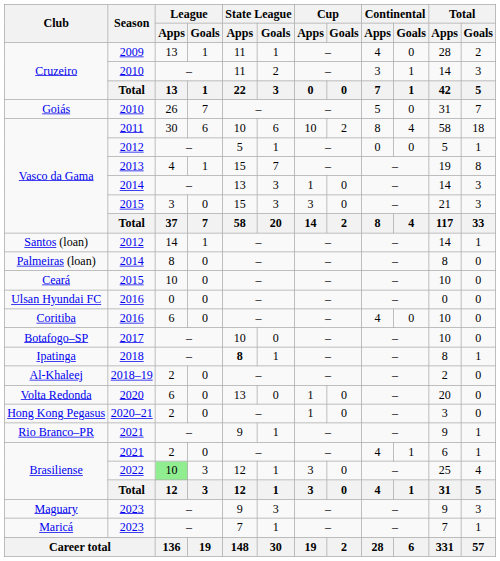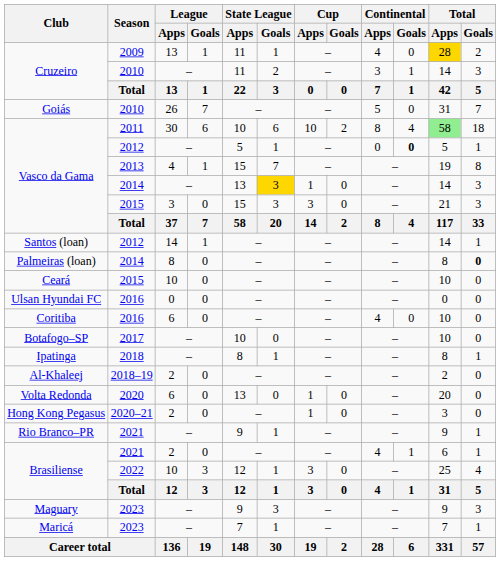(445, 52) no background -> (445, 52) gold background
(445, 128) no background -> (445, 128) lightgreen background
(411, 147) normal -> (411, 147) bold
(276, 185) no background -> (276, 185) gold background
(478, 261) normal -> (478, 261) bold
(240, 356) bold -> (240, 356) normal
(172, 470) lightgreen background -> (172, 470) no background
